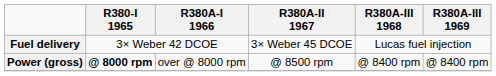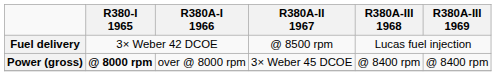(302, 44) 3× Weber 45 DCOE -> (302, 44) @ 8500 rpm
(302, 62) @ 8500 rpm -> (302, 62) 3× Weber 45 DCOE
